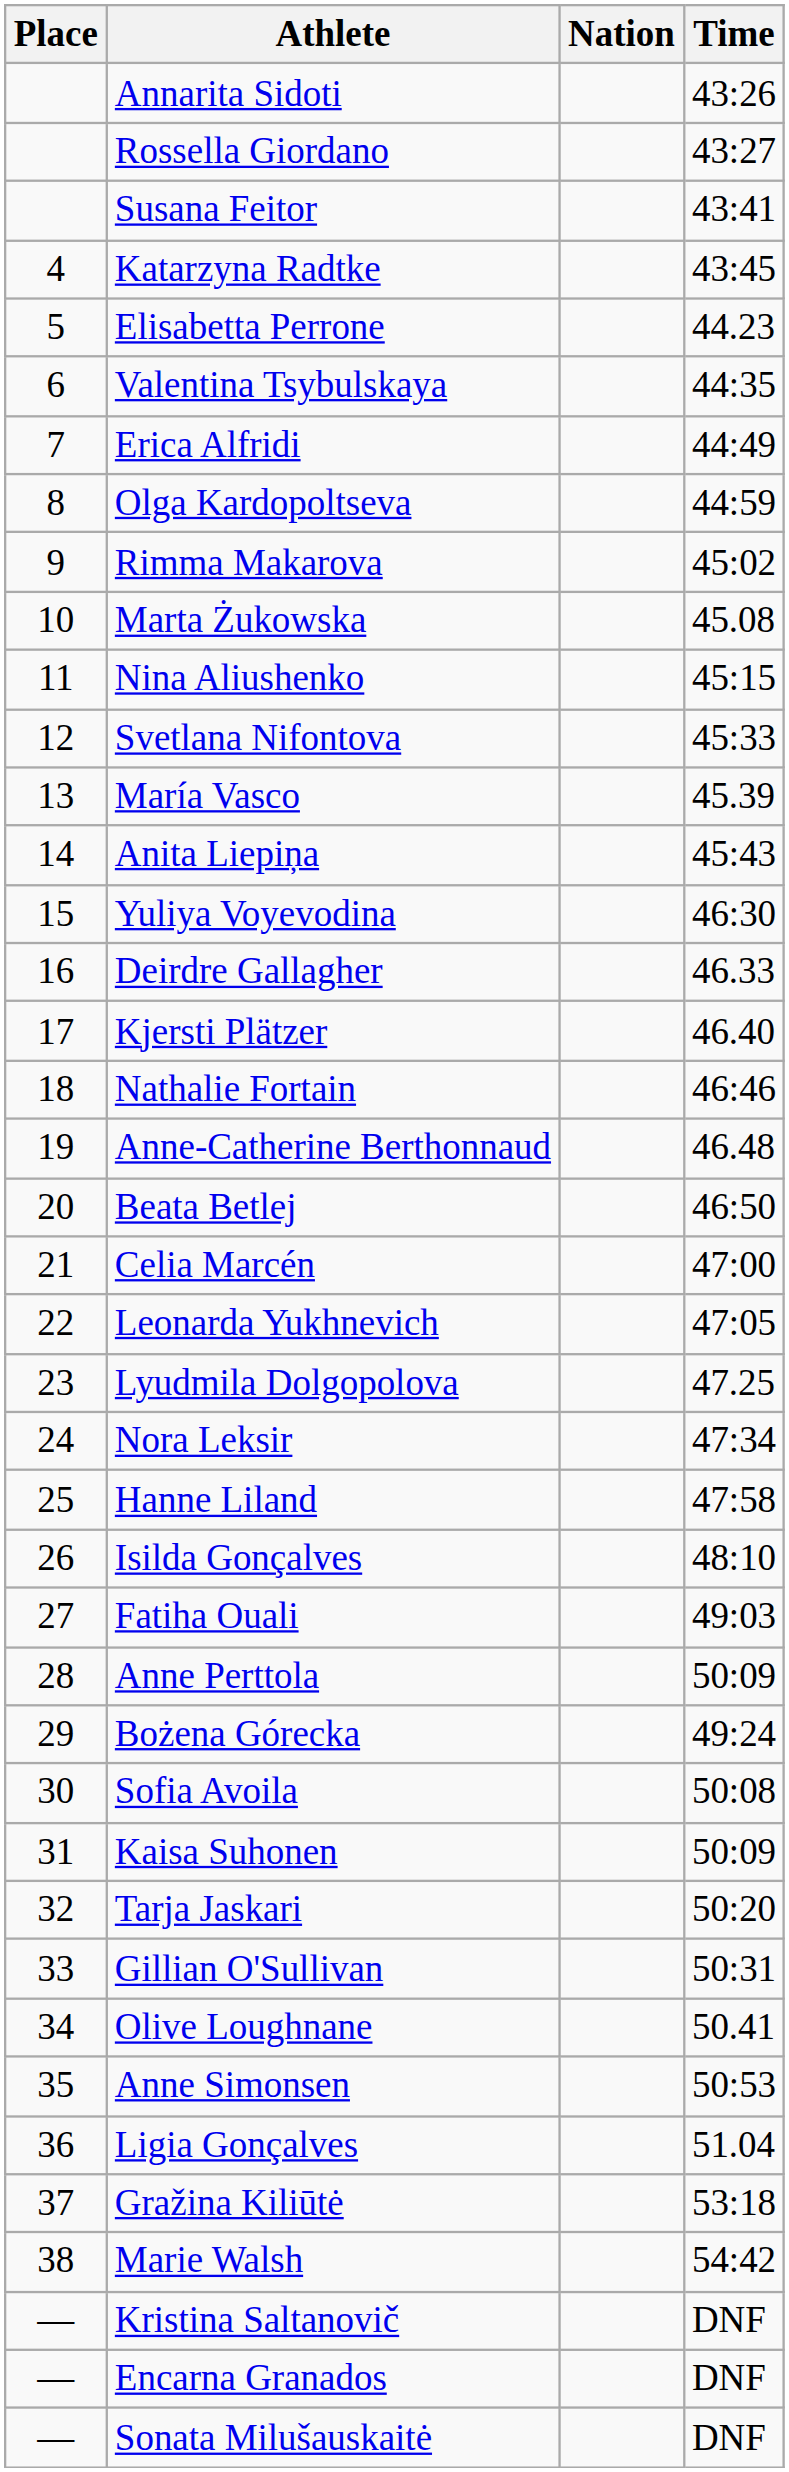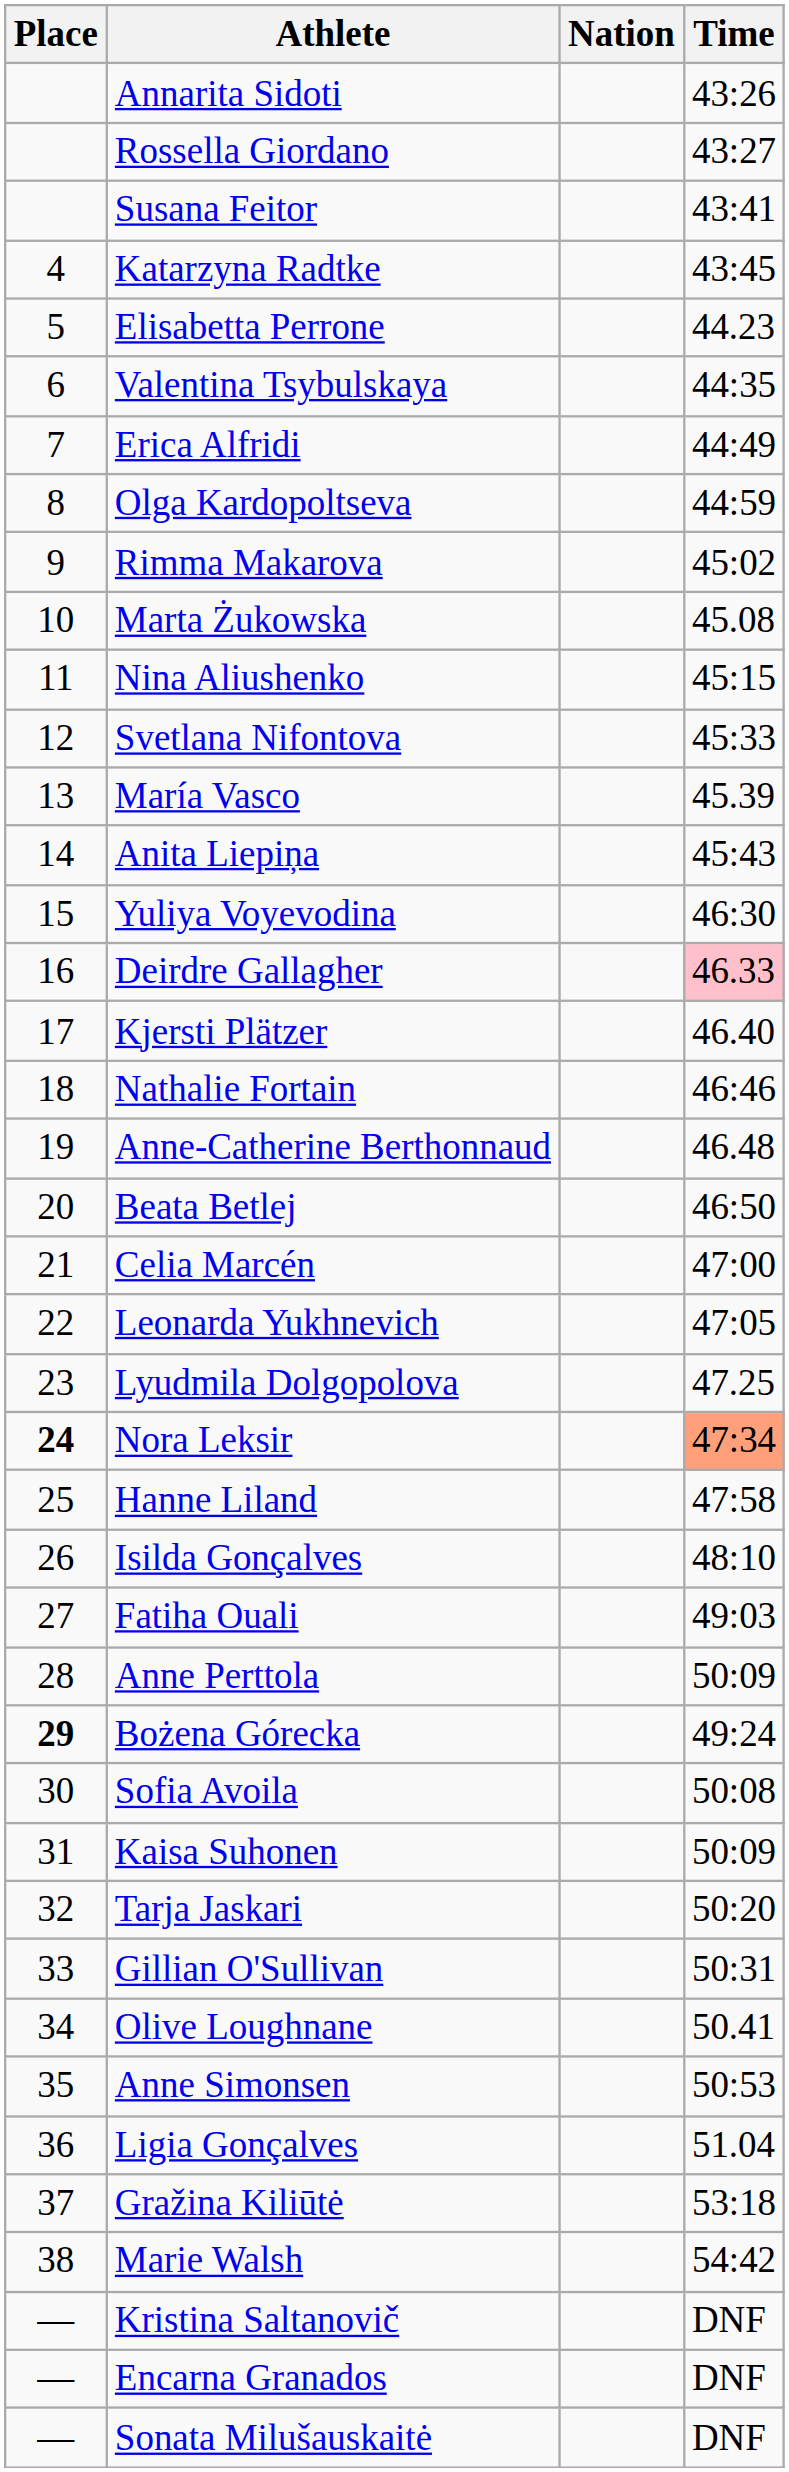(733, 971) no background -> (733, 971) pink background
(56, 1440) normal -> (56, 1440) bold
(734, 1440) no background -> (734, 1440) lightsalmon background
(56, 1733) normal -> (56, 1733) bold
